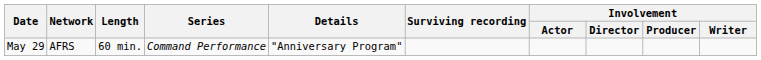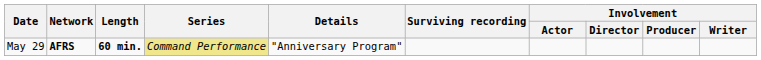(62, 47) normal -> (62, 47) bold
(120, 47) normal -> (120, 47) bold
(206, 47) no background -> (206, 47) khaki background
